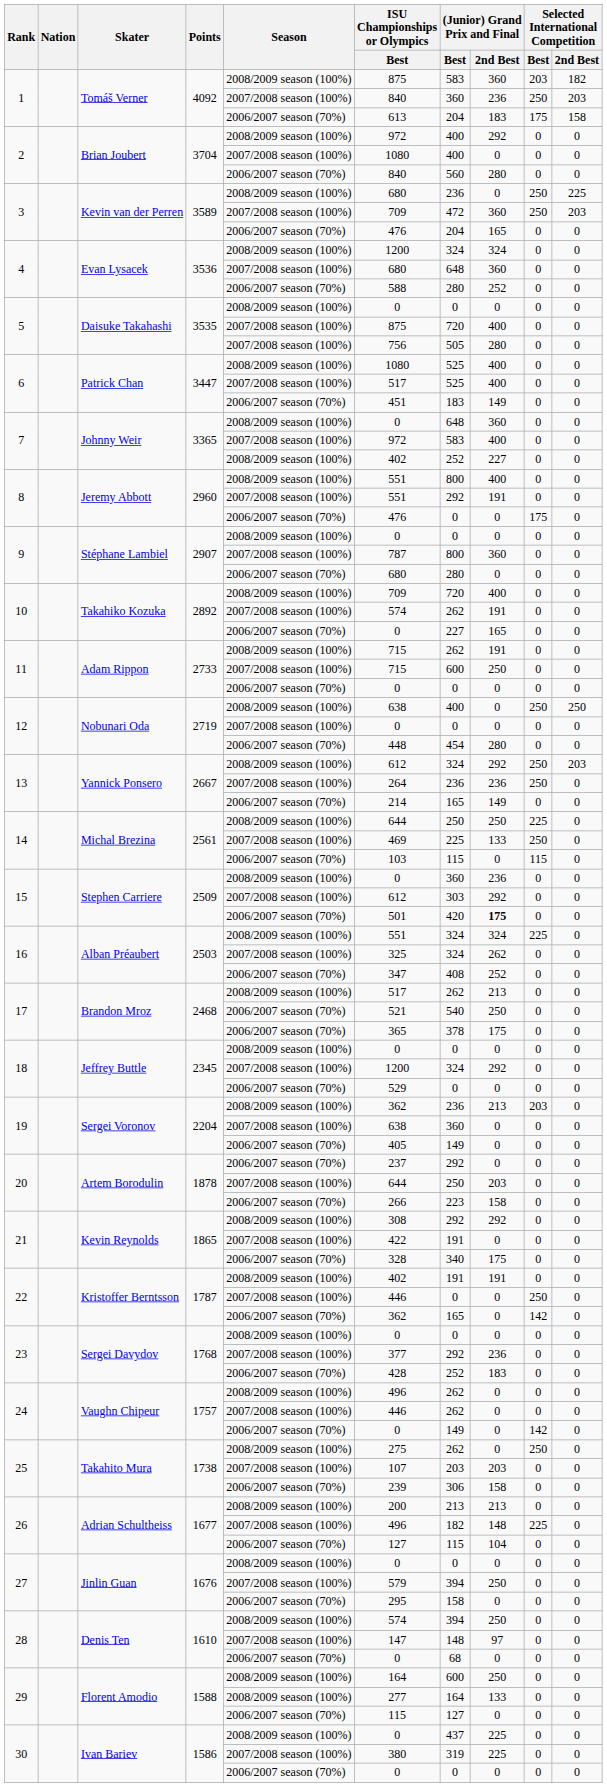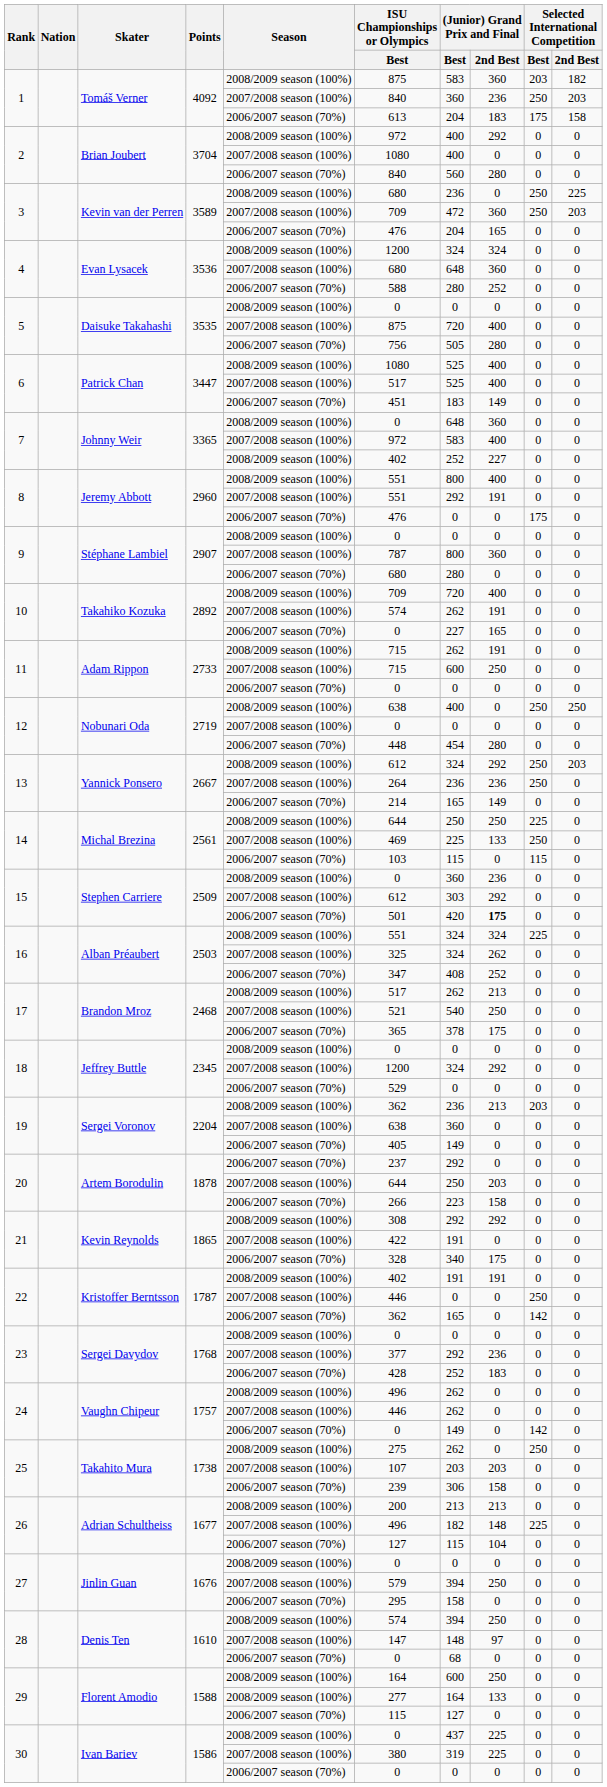(289, 345) 2007/2008 season (100%) -> (286, 345) 2006/2007 season (70%)
(286, 1011) 2006/2007 season (70%) -> (289, 1011) 2007/2008 season (100%)
